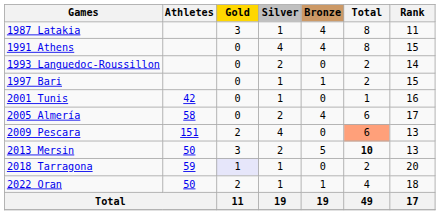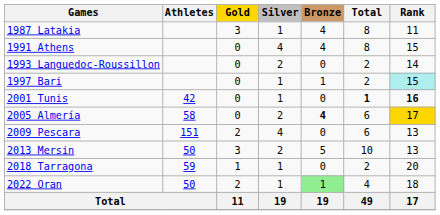(412, 81) no background -> (412, 81) paleturquoise background
(367, 98) normal -> (367, 98) bold
(412, 98) normal -> (412, 98) bold
(323, 115) normal -> (323, 115) bold
(412, 115) no background -> (412, 115) gold background
(367, 132) lightsalmon background -> (367, 132) no background
(367, 149) bold -> (367, 149) normal
(238, 167) lavender background -> (238, 167) no background
(323, 184) no background -> (323, 184) lightgreen background
